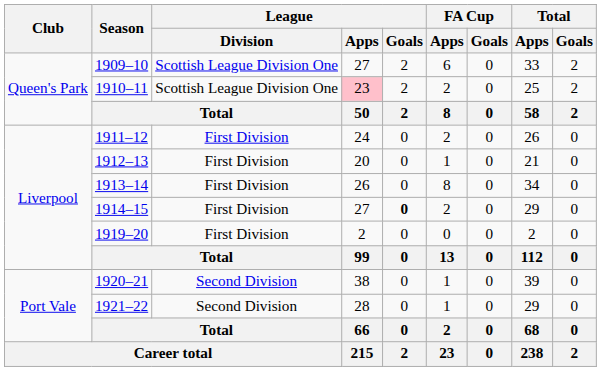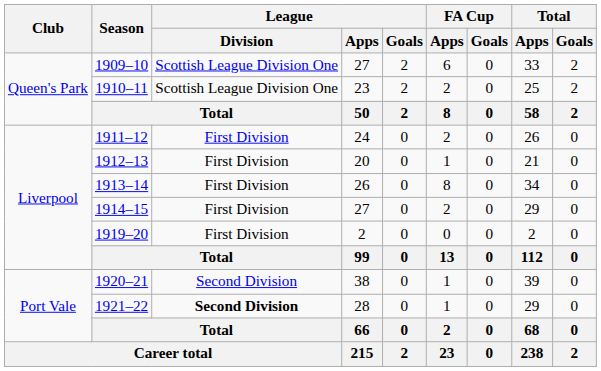(362, 88) pink background -> (362, 88) no background
(404, 209) bold -> (404, 209) normal
(247, 305) normal -> (247, 305) bold
